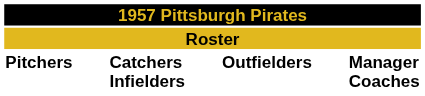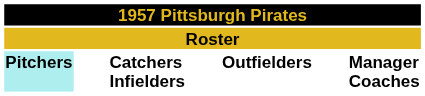(39, 62) no background -> (39, 62) paleturquoise background
